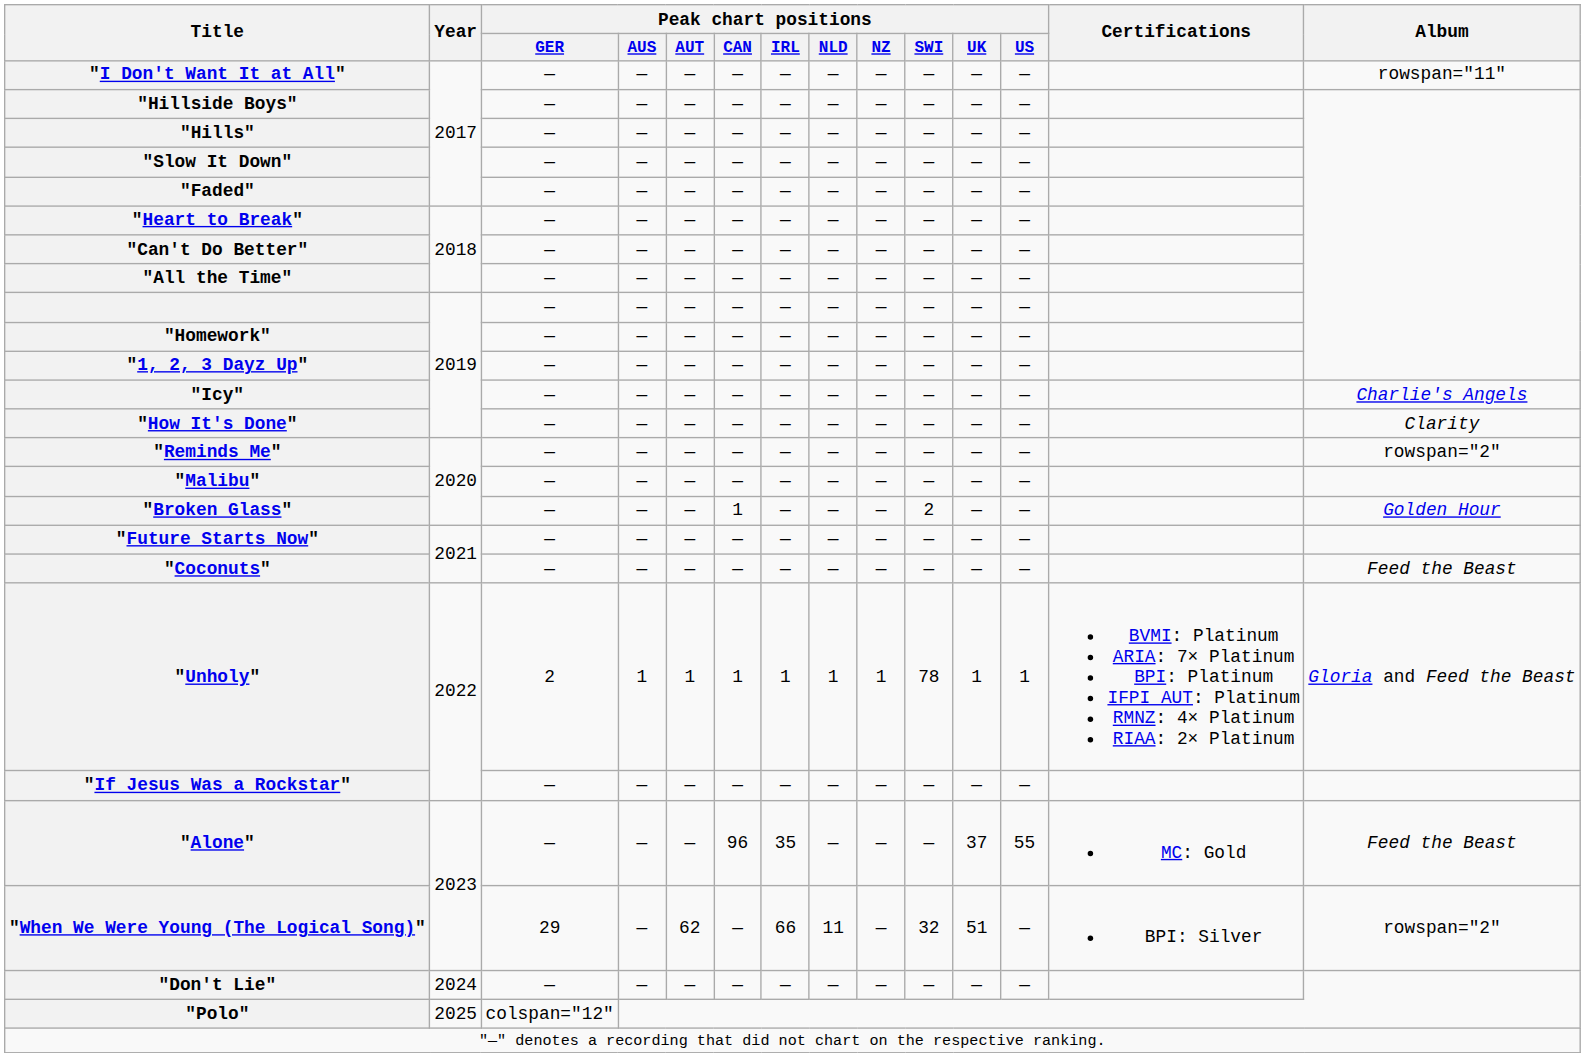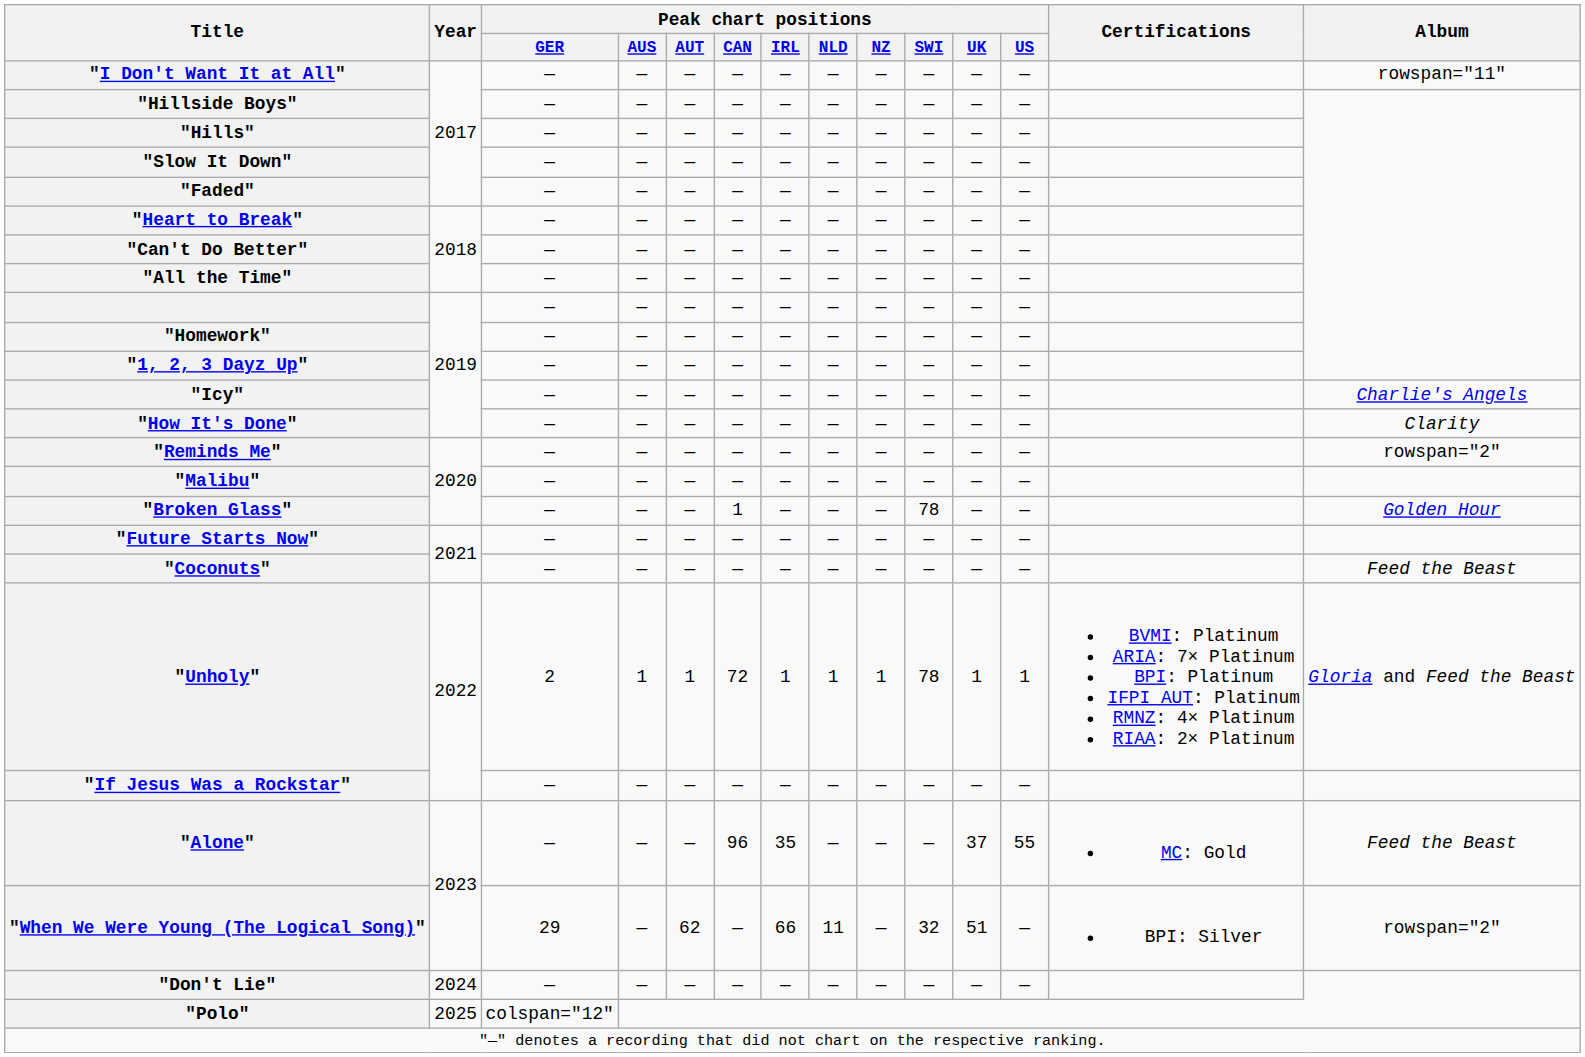(929, 511) 2 -> (929, 511) 78
(738, 677) 1 -> (738, 677) 72
